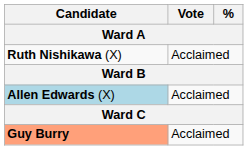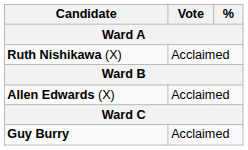(61, 94) lightblue background -> (61, 94) no background
(38, 134) lightsalmon background -> (38, 134) no background
